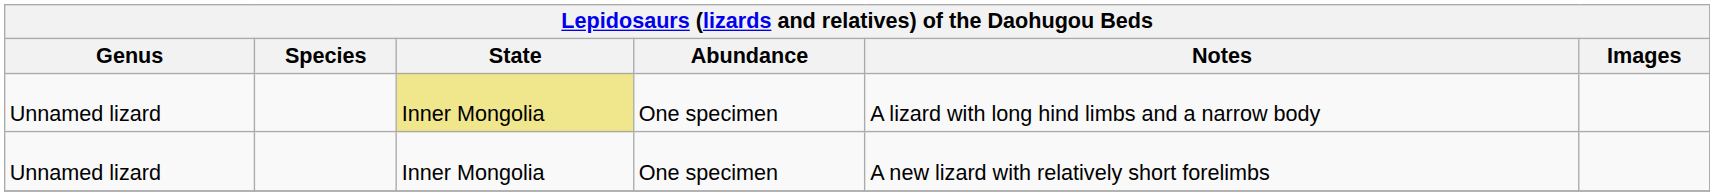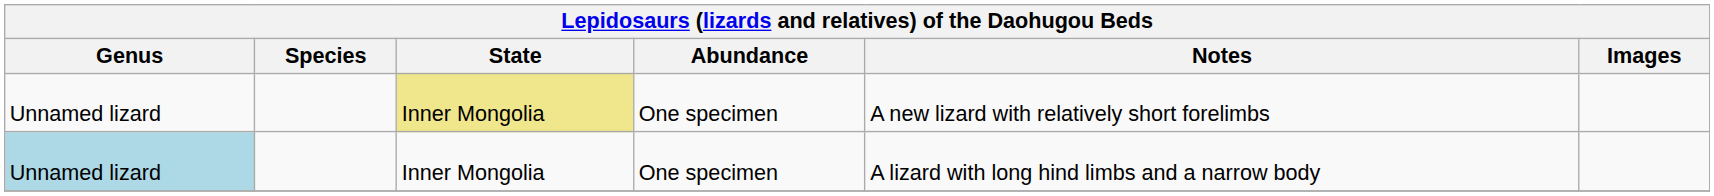(1095, 114) A lizard with long hind limbs and a narrow body -> (1070, 114) A new lizard with relatively short forelimbs
(85, 172) no background -> (85, 172) lightblue background
(1070, 172) A new lizard with relatively short forelimbs -> (1095, 172) A lizard with long hind limbs and a narrow body
